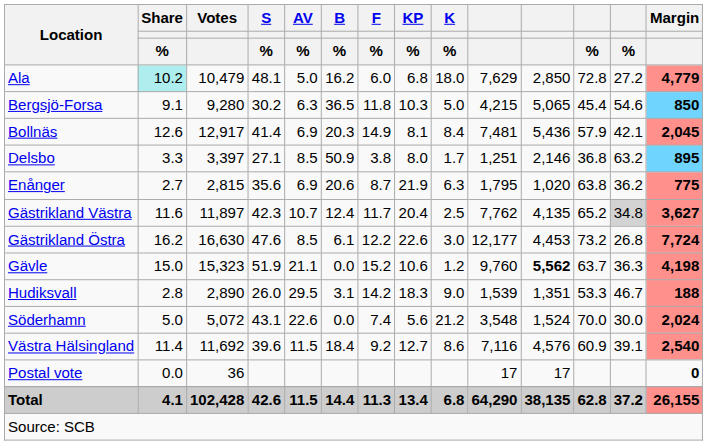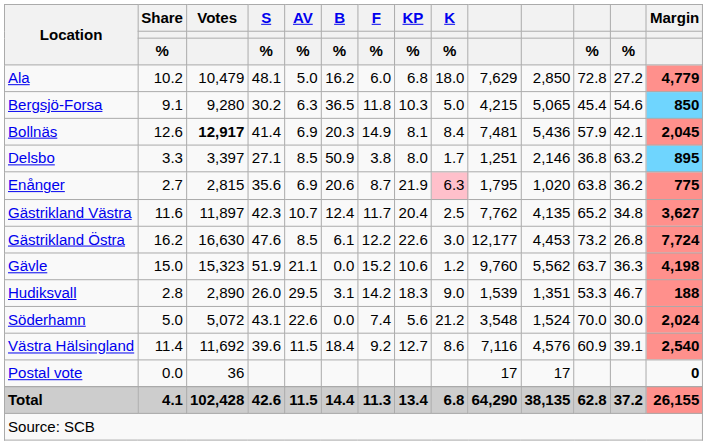(168, 78) paleturquoise background -> (168, 78) no background
(221, 132) normal -> (221, 132) bold
(454, 185) no background -> (454, 185) pink background
(628, 212) lightgrey background -> (628, 212) no background
(552, 266) bold -> (552, 266) normal
